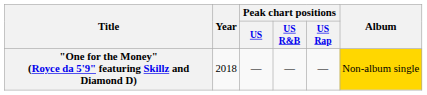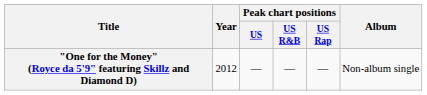(226, 69) 2018 -> (226, 69) 2012
(381, 69) gold background -> (381, 69) no background
